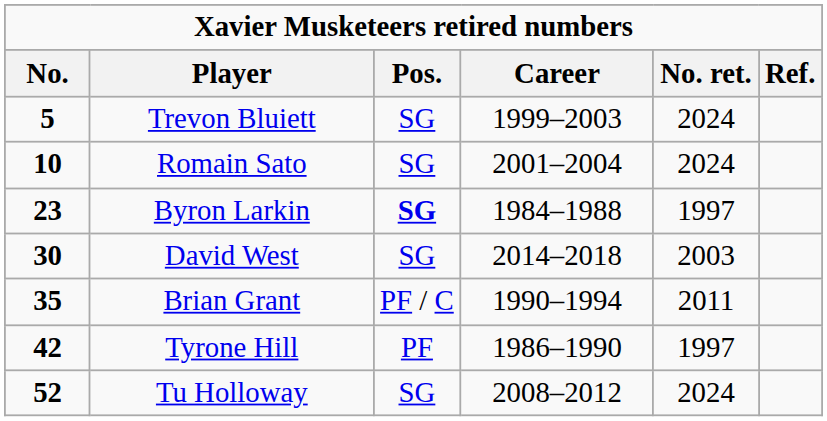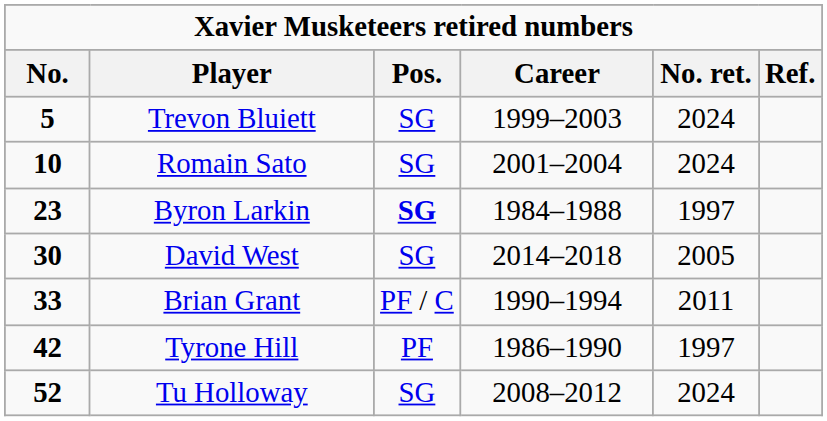(706, 255) 2003 -> (706, 255) 2005
(48, 301) 35 -> (48, 301) 33
